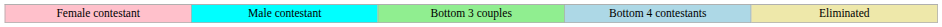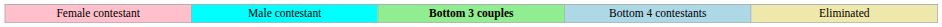(471, 13) normal -> (471, 13) bold
